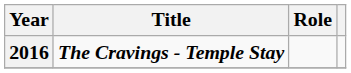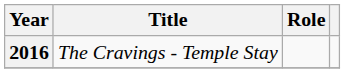(171, 51) bold -> (168, 51) normal
